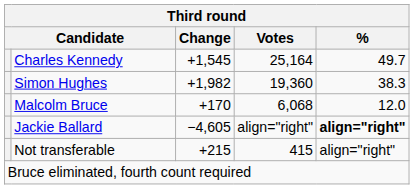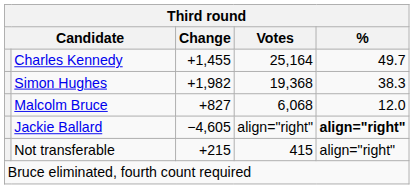(209, 61) +1,545 -> (209, 61) +1,455
(291, 83) 19,360 -> (291, 83) 19,368
(215, 105) +170 -> (215, 105) +827
